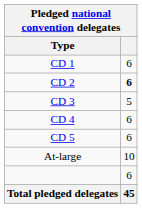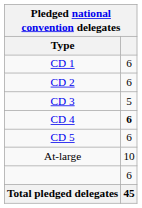(129, 82) bold -> (129, 82) normal
(129, 120) normal -> (129, 120) bold
